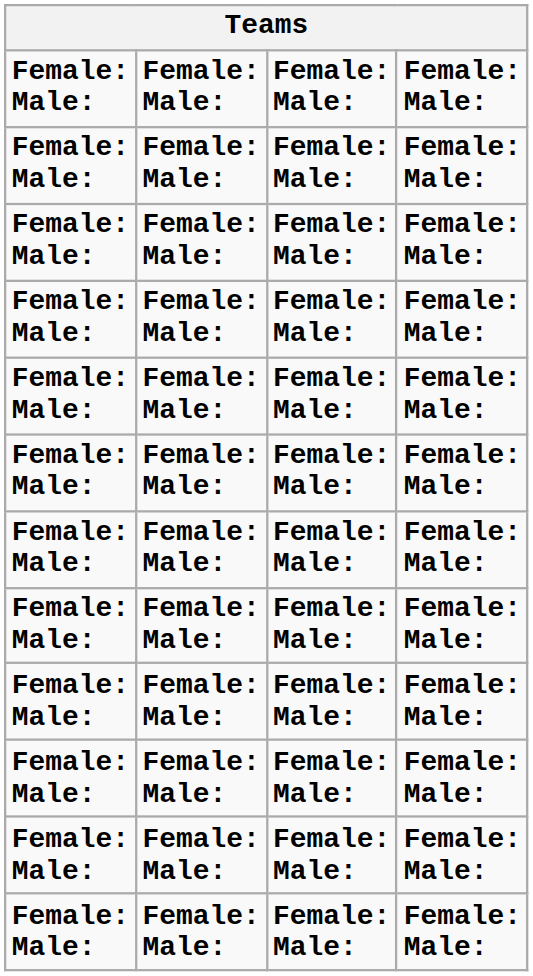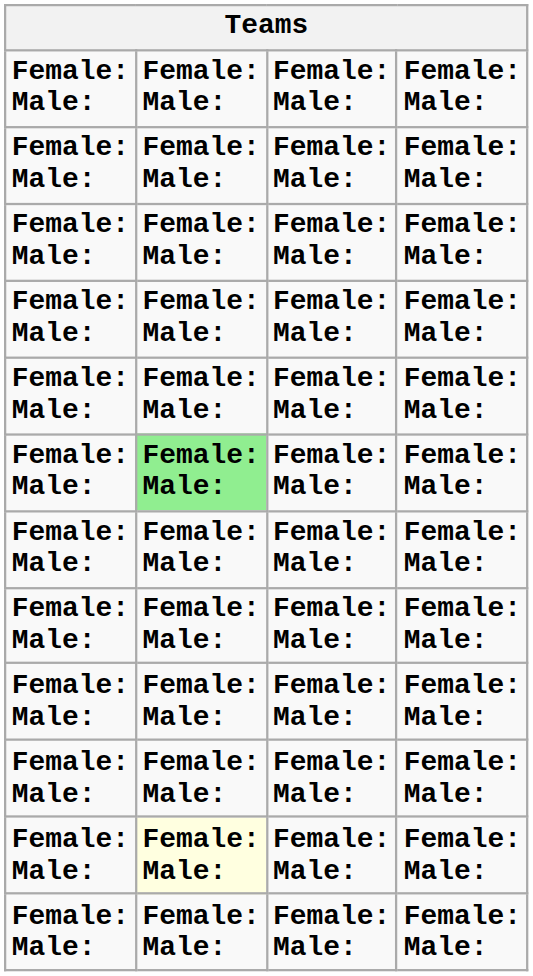(201, 472) no background -> (201, 472) lightgreen background
(201, 856) no background -> (201, 856) lightyellow background
